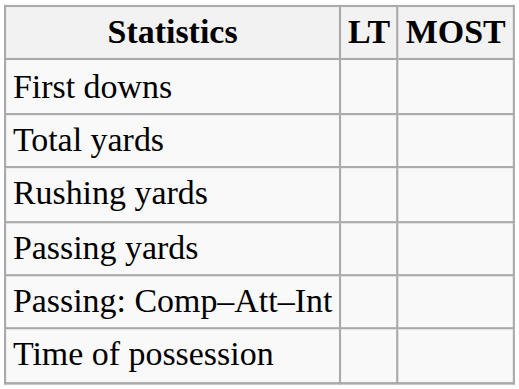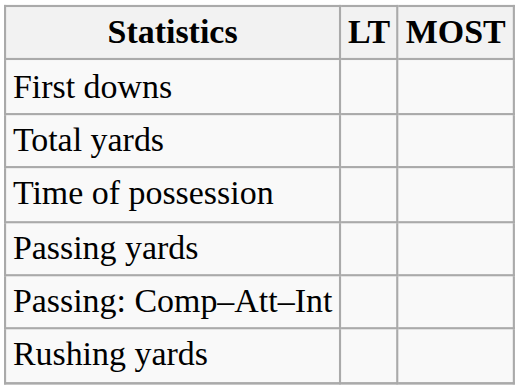rows swapped: (110, 193) <-> (143, 355)
